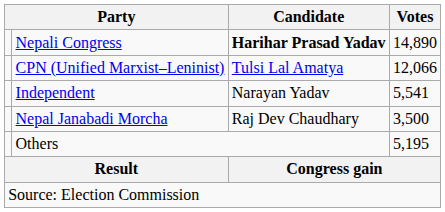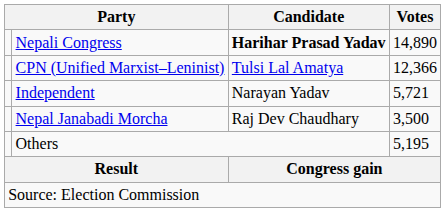(415, 67) 12,066 -> (415, 67) 12,366
(411, 93) 5,541 -> (411, 93) 5,721
